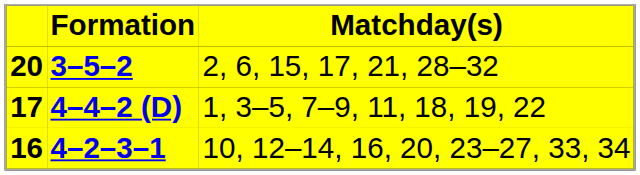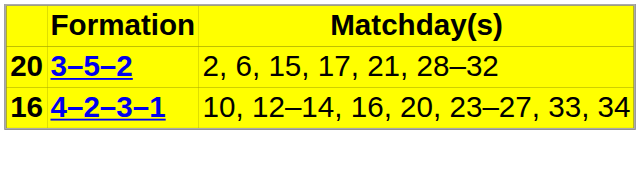- row: (27, 107)
